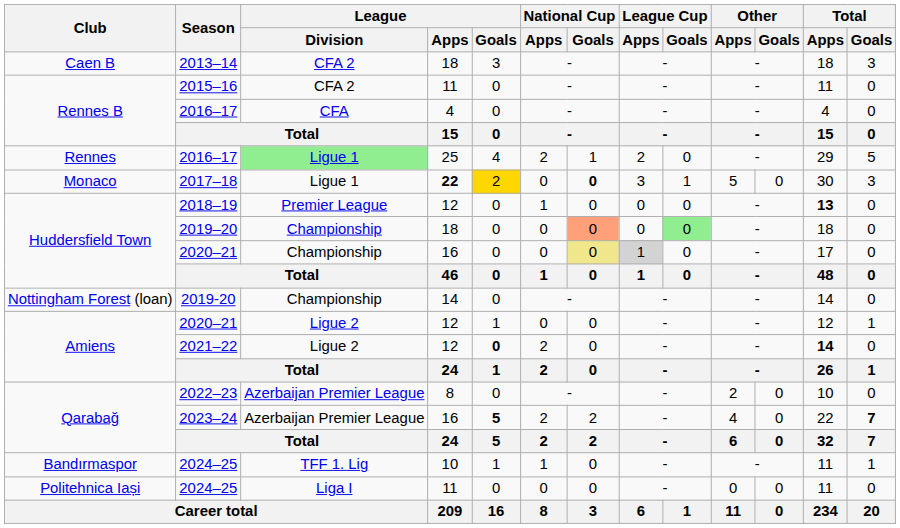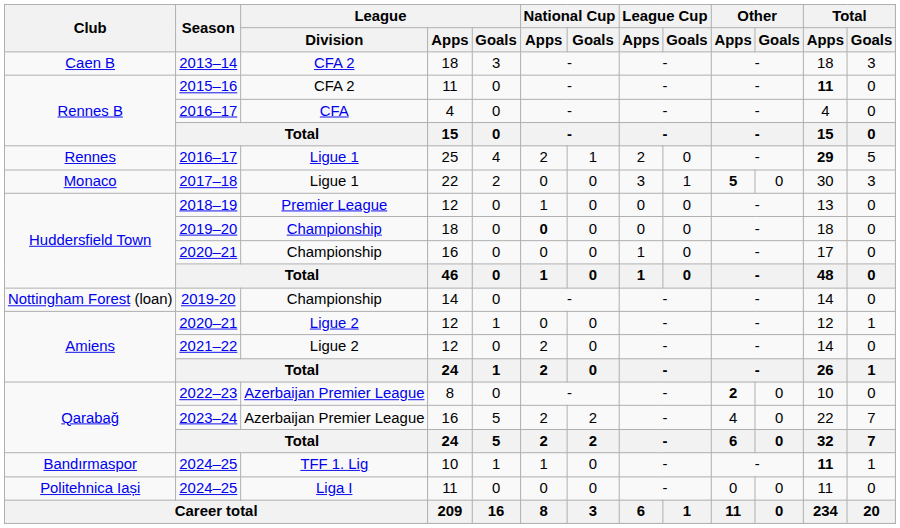(825, 87) normal -> (825, 87) bold
(334, 157) lightgreen background -> (334, 157) no background
(825, 157) normal -> (825, 157) bold
(450, 181) bold -> (450, 181) normal
(496, 181) gold background -> (496, 181) no background
(593, 181) bold -> (593, 181) normal
(733, 181) normal -> (733, 181) bold
(825, 205) bold -> (825, 205) normal
(544, 228) normal -> (544, 228) bold
(593, 228) lightsalmon background -> (593, 228) no background
(687, 228) lightgreen background -> (687, 228) no background
(593, 252) khaki background -> (593, 252) no background
(641, 252) lightgrey background -> (641, 252) no background
(496, 346) bold -> (496, 346) normal
(825, 346) bold -> (825, 346) normal
(733, 393) normal -> (733, 393) bold
(496, 417) bold -> (496, 417) normal
(871, 417) bold -> (871, 417) normal
(825, 464) normal -> (825, 464) bold
